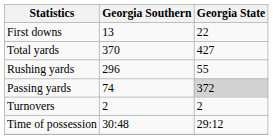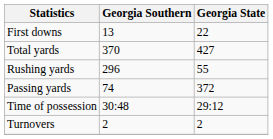(206, 87) lightgrey background -> (206, 87) no background
rows swapped: (31, 106) <-> (52, 124)
